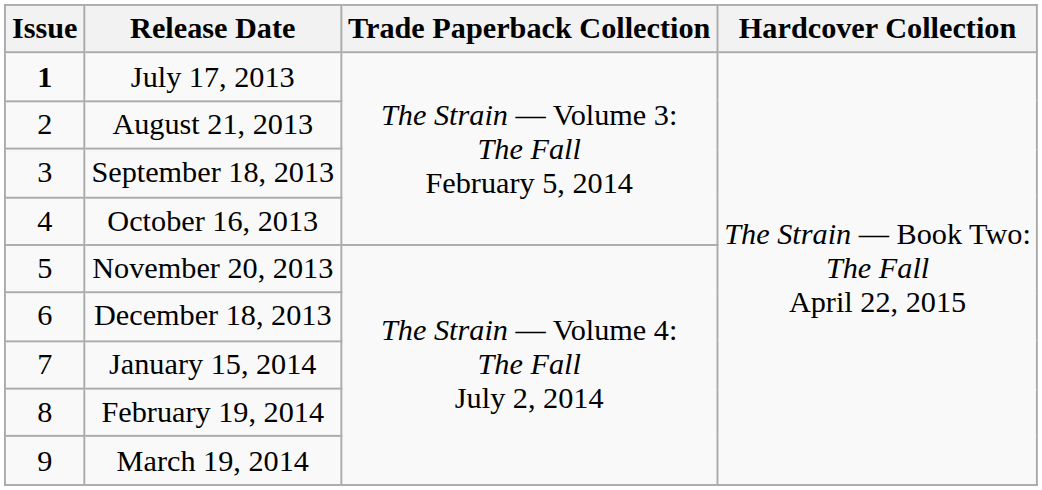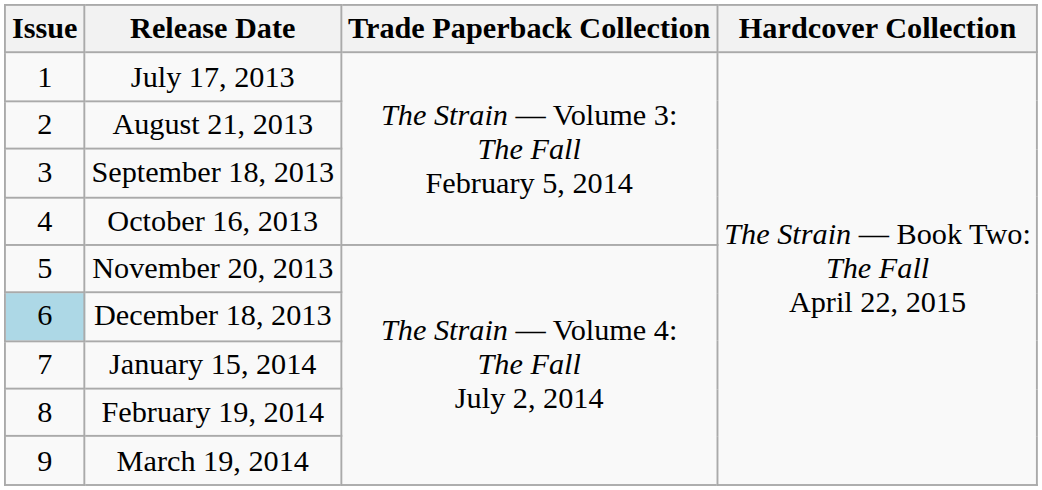(45, 76) bold -> (45, 76) normal
(45, 316) no background -> (45, 316) lightblue background
